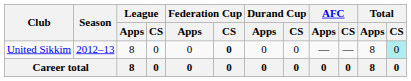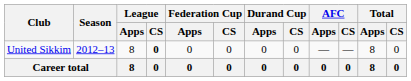(156, 50) normal -> (156, 50) bold
(229, 50) bold -> (229, 50) normal
(397, 50) paleturquoise background -> (397, 50) no background
